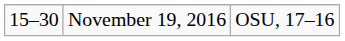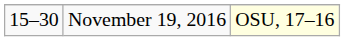(285, 20) no background -> (285, 20) lightyellow background
